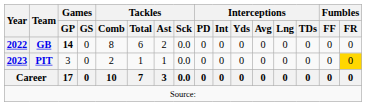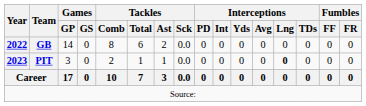(68, 45) bold -> (68, 45) normal
(285, 61) normal -> (285, 61) bold
(351, 61) gold background -> (351, 61) no background
